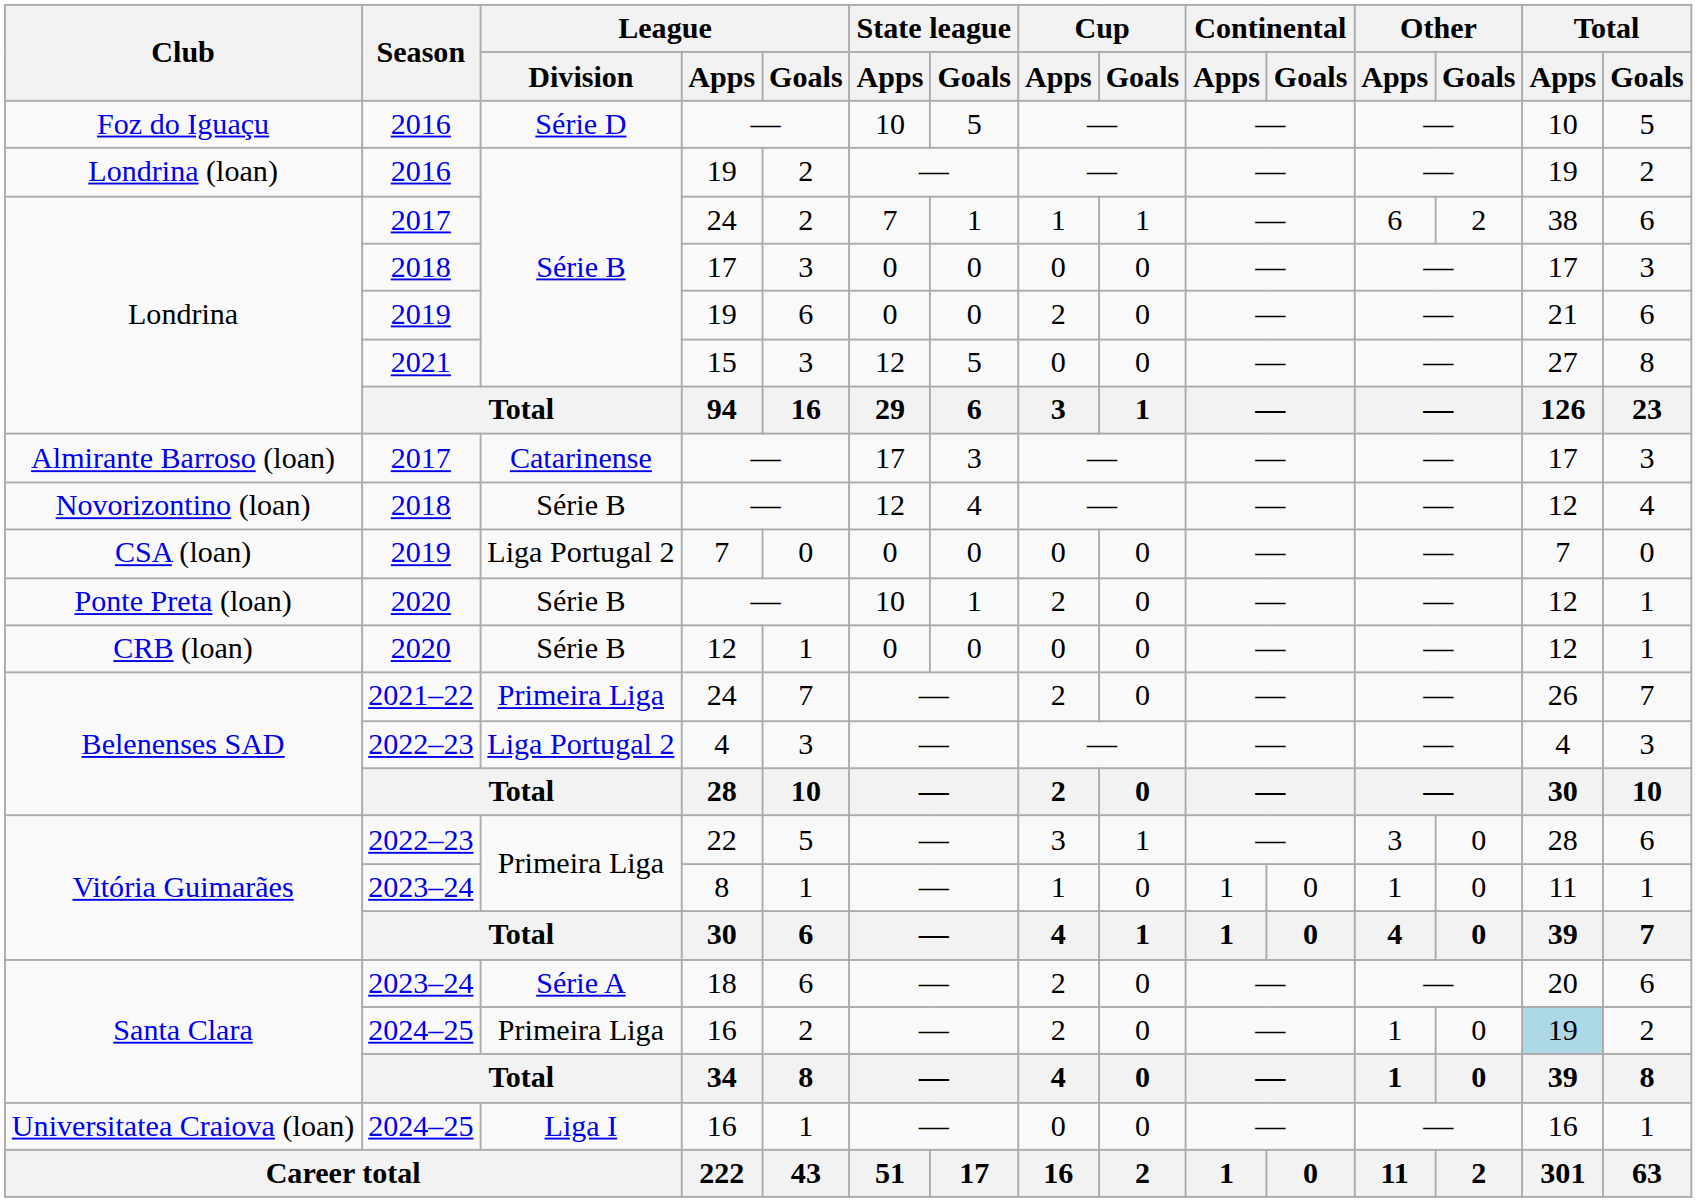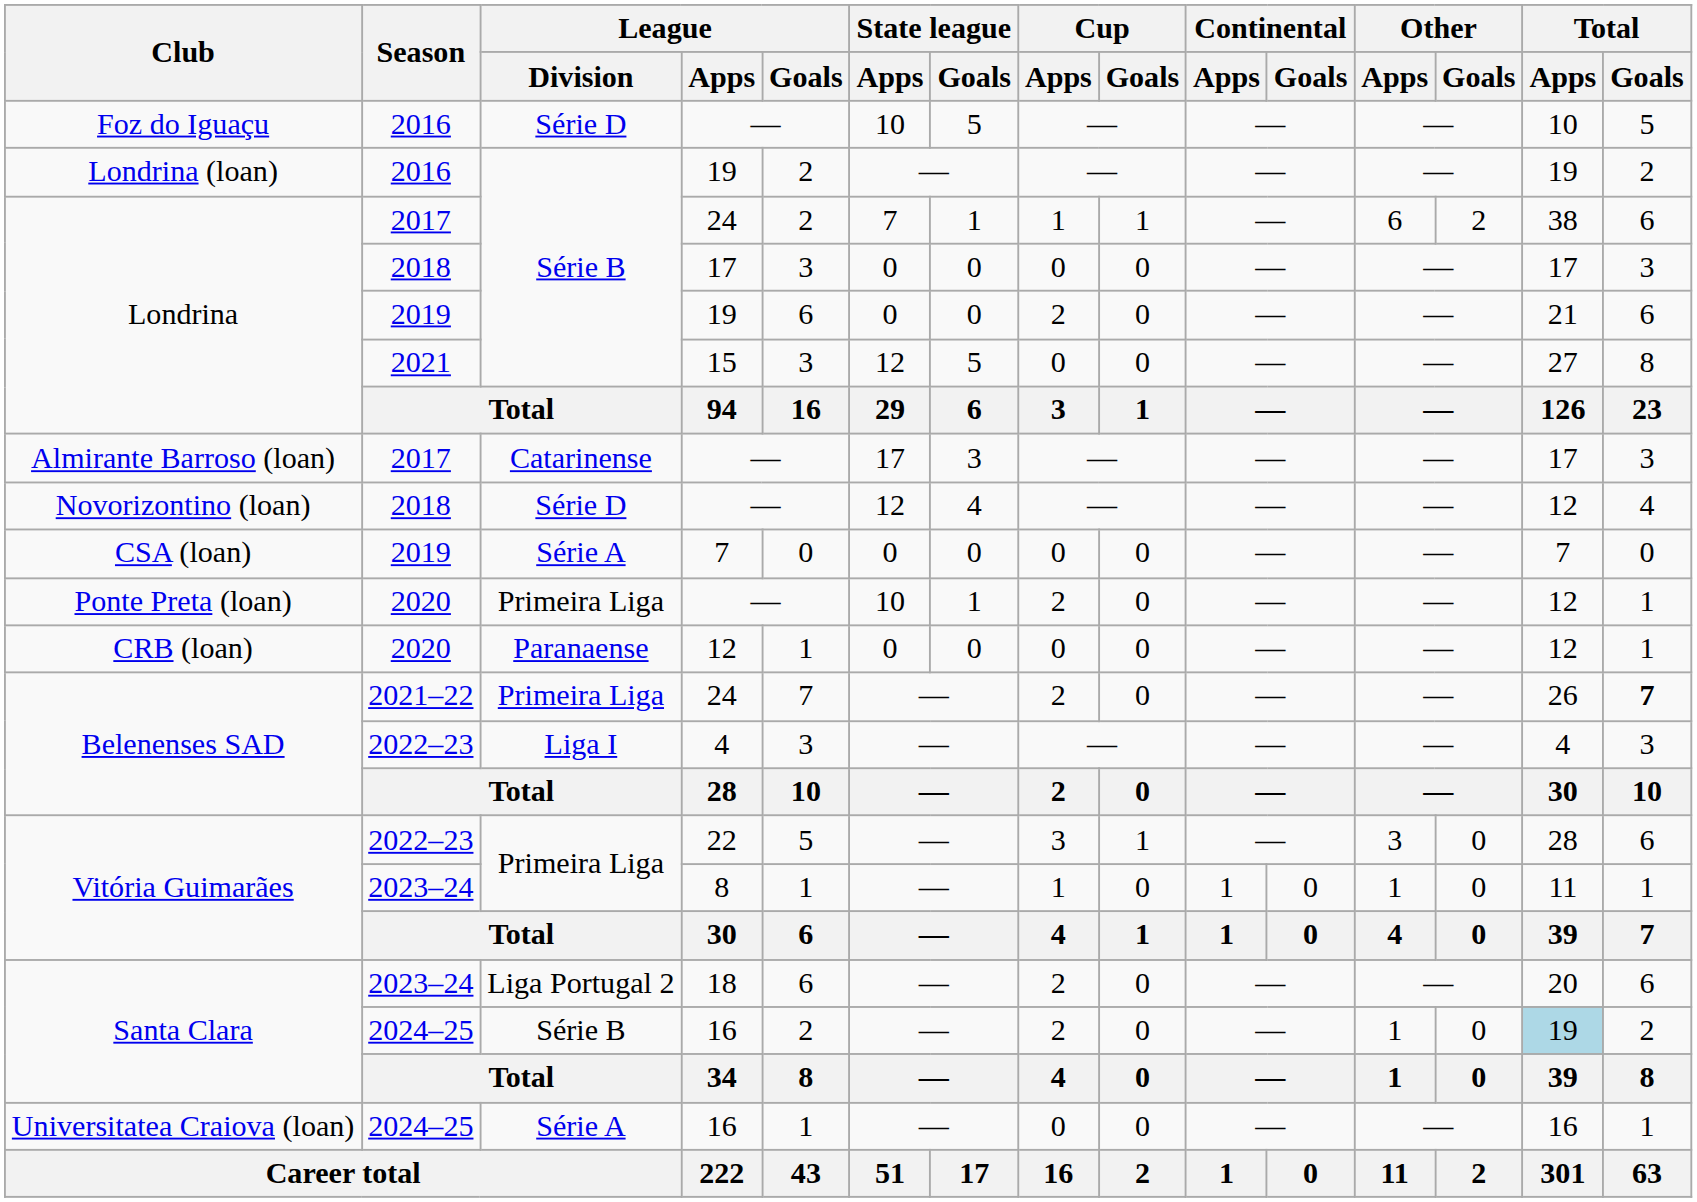(581, 505) Série B -> (581, 505) Série D
(581, 553) Liga Portugal 2 -> (581, 553) Série A
(581, 600) Série B -> (581, 600) Primeira Liga
(581, 648) Série B -> (581, 648) Paranaense
(1647, 696) normal -> (1647, 696) bold
(581, 743) Liga Portugal 2 -> (581, 743) Liga I
(581, 982) Série A -> (581, 982) Liga Portugal 2
(581, 1030) Primeira Liga -> (581, 1030) Série B
(581, 1125) Liga I -> (581, 1125) Série A
